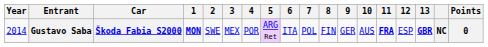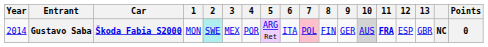(193, 30) bold -> (193, 30) normal
(213, 30) no background -> (213, 30) paleturquoise background
(309, 30) no background -> (309, 30) pink background
(367, 30) no background -> (367, 30) lightgrey background
(425, 30) bold -> (425, 30) normal
